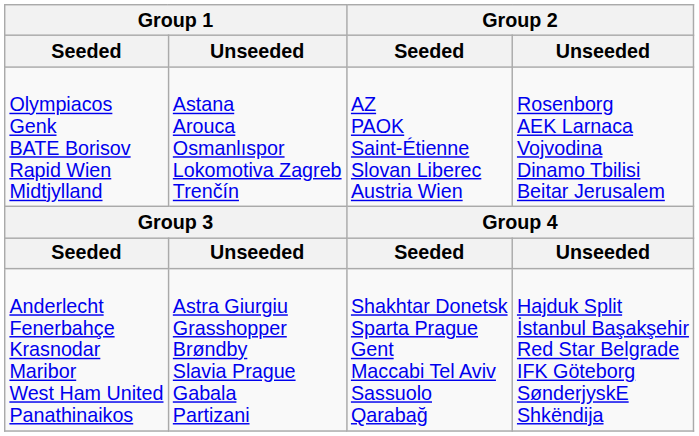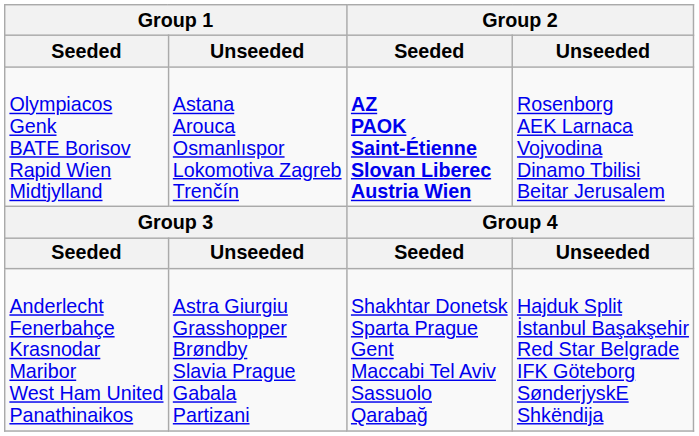(416, 147) normal -> (421, 147) bold
